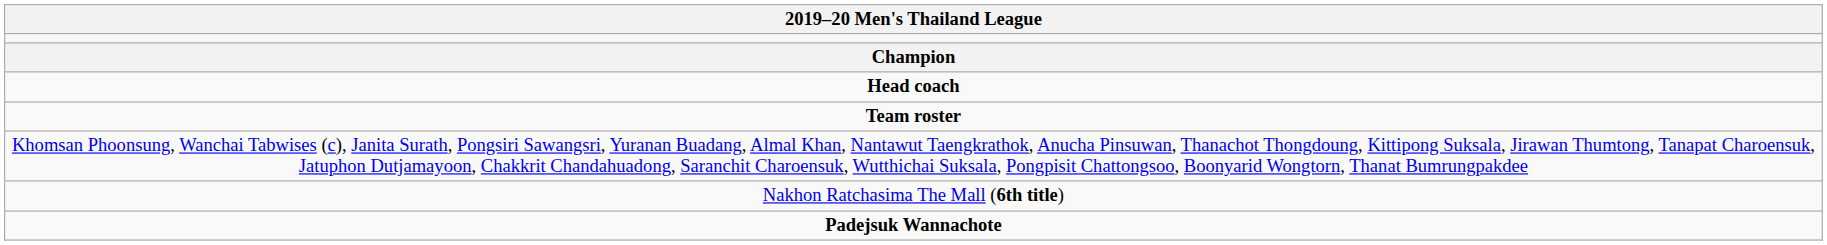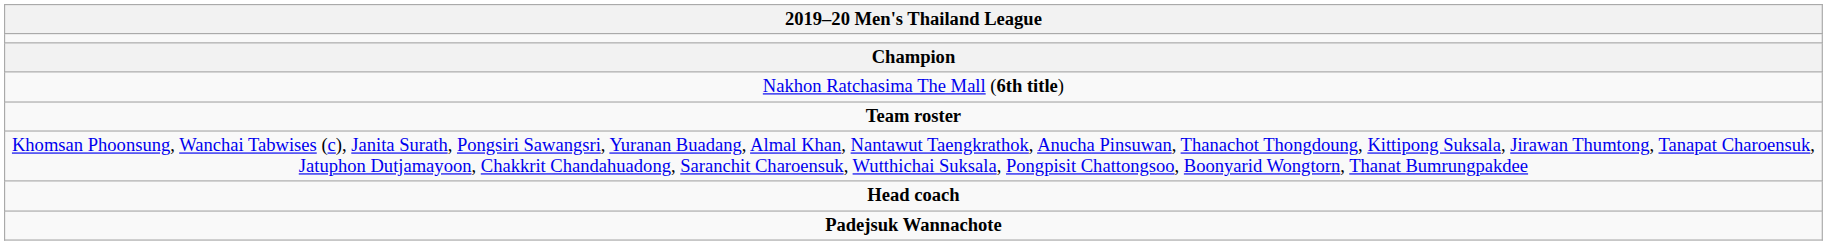(913, 86) Head coach -> (913, 86) Nakhon Ratchasima The Mall (6th title)
(913, 195) Nakhon Ratchasima The Mall (6th title) -> (913, 195) Head coach
